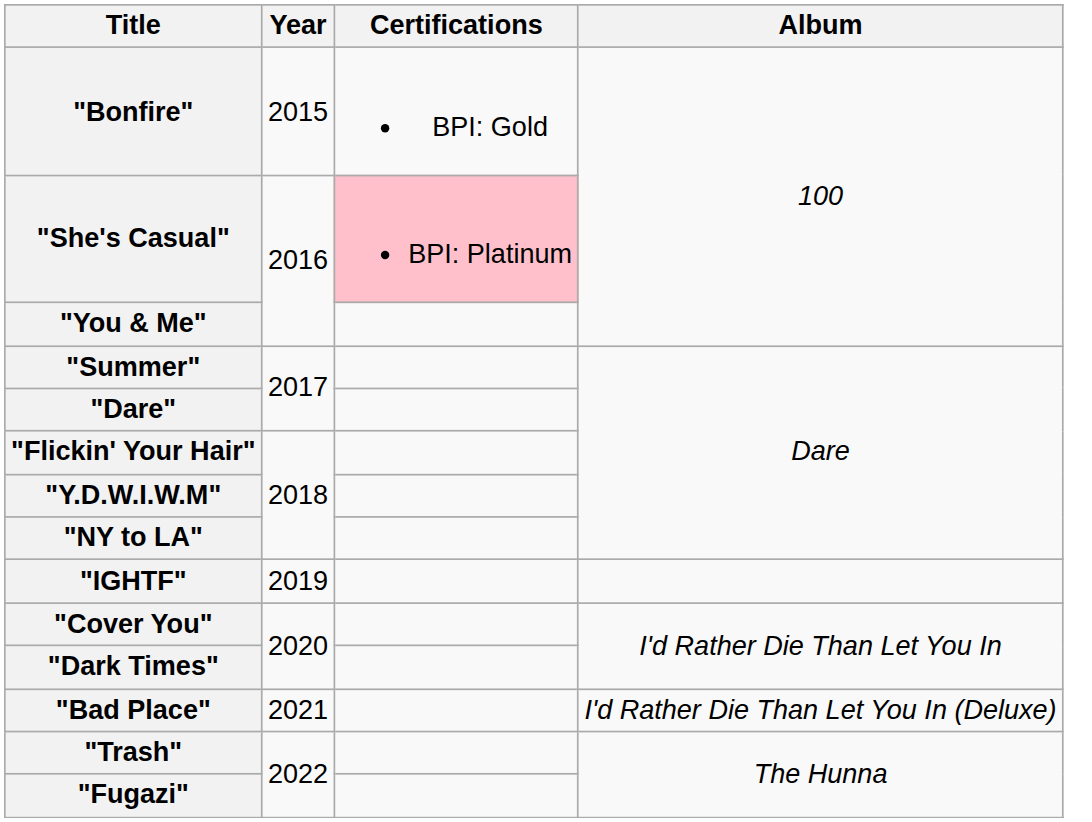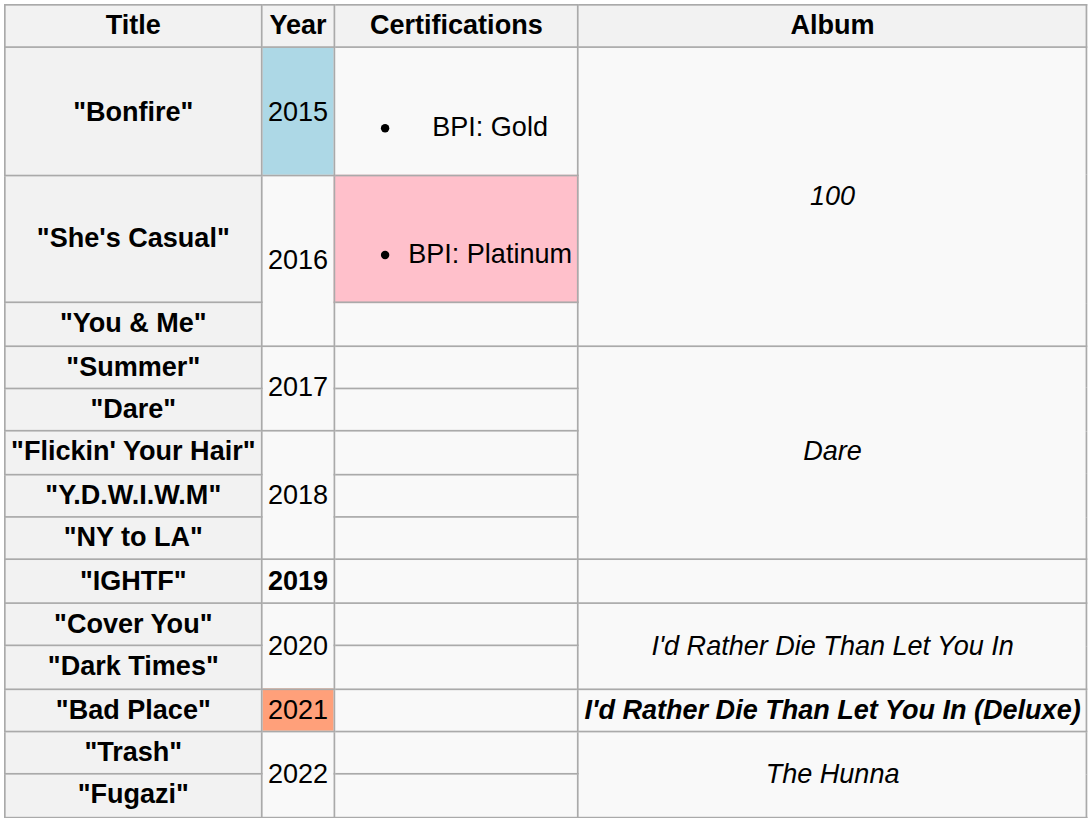(298, 111) no background -> (298, 111) lightblue background
(298, 580) normal -> (298, 580) bold
(298, 709) no background -> (298, 709) lightsalmon background
(821, 709) normal -> (833, 709) bold
